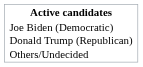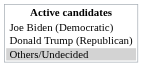(49, 54) no background -> (49, 54) lightgrey background
